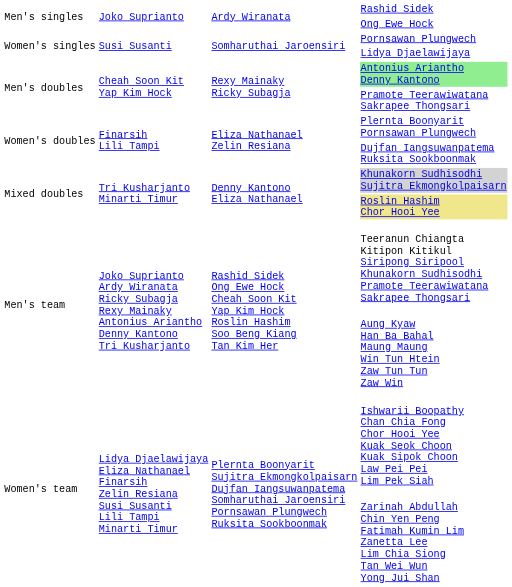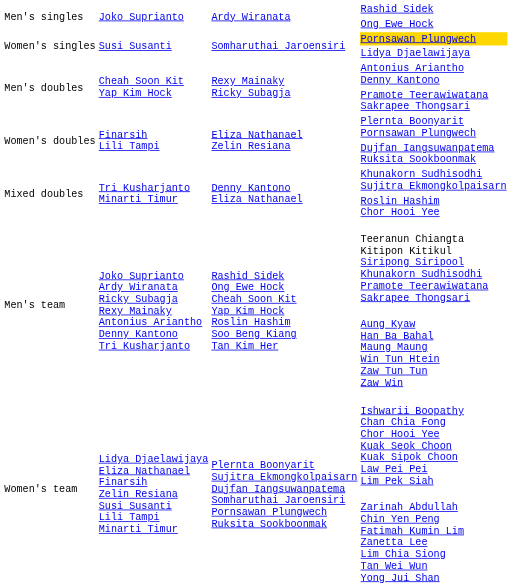(418, 39) no background -> (418, 39) gold background
(412, 74) lightgreen background -> (412, 74) no background
(434, 180) lightgrey background -> (434, 180) no background
(400, 207) khaki background -> (400, 207) no background
